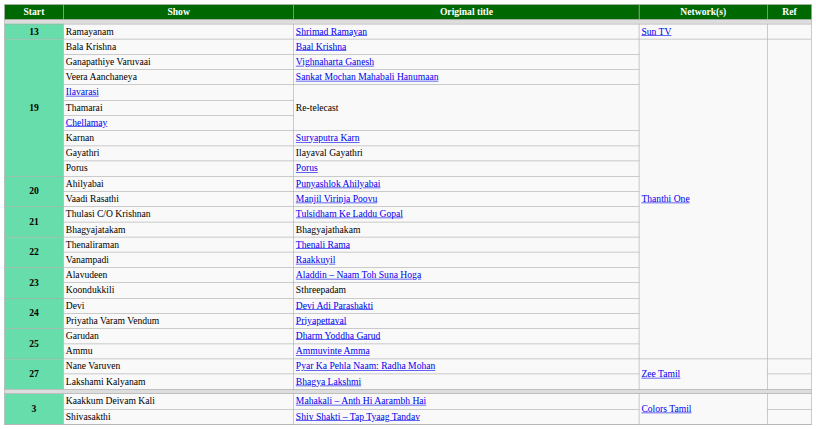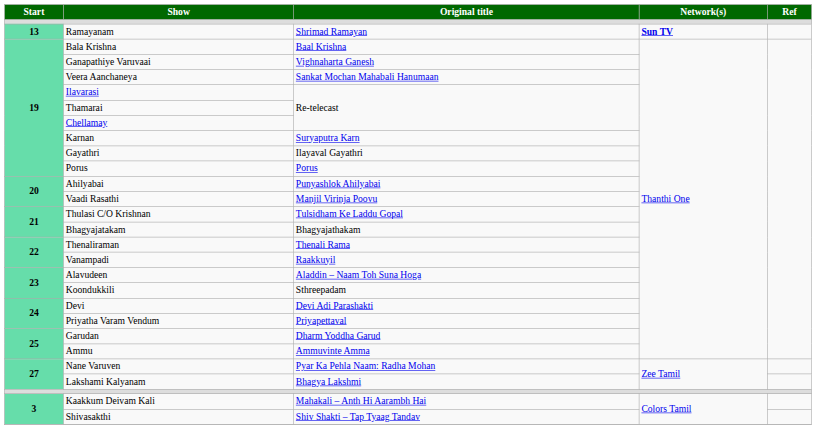(656, 31) normal -> (657, 31) bold
